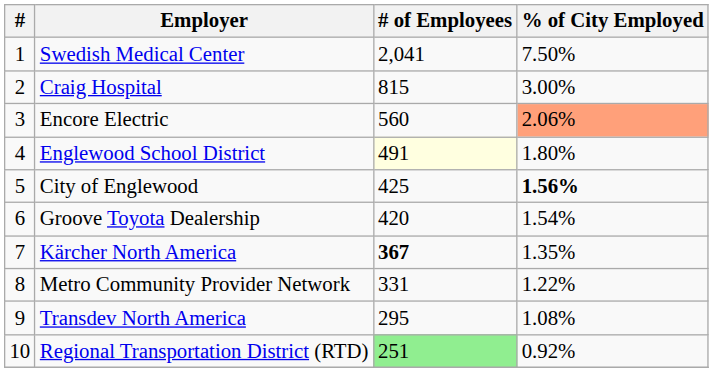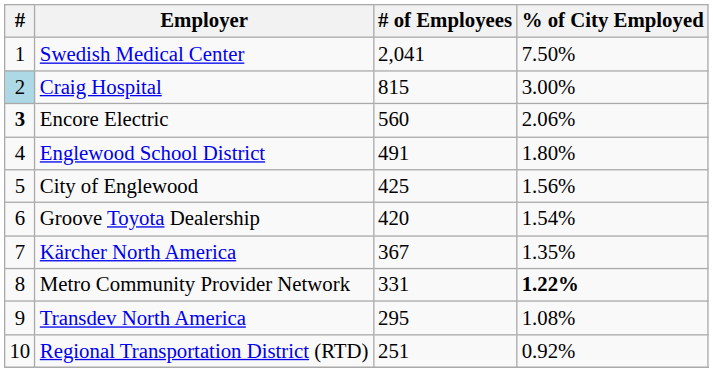(20, 86) no background -> (20, 86) lightblue background
(20, 119) normal -> (20, 119) bold
(549, 119) lightsalmon background -> (549, 119) no background
(394, 152) lightyellow background -> (394, 152) no background
(550, 185) bold -> (549, 185) normal
(394, 251) bold -> (394, 251) normal
(549, 284) normal -> (550, 284) bold
(394, 350) lightgreen background -> (394, 350) no background
